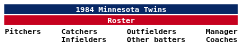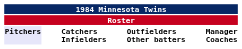(23, 31) no background -> (23, 31) lavender background
